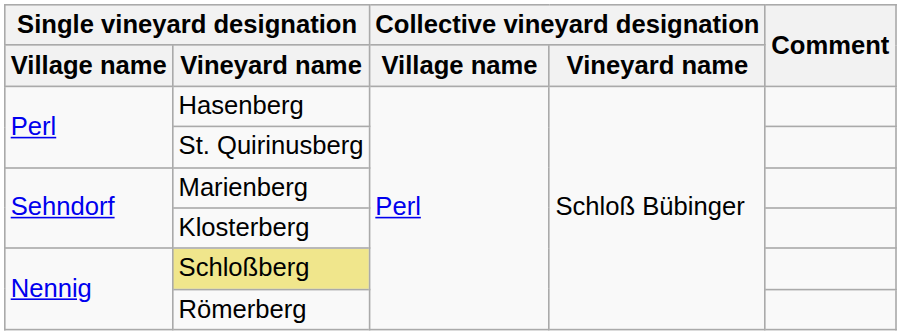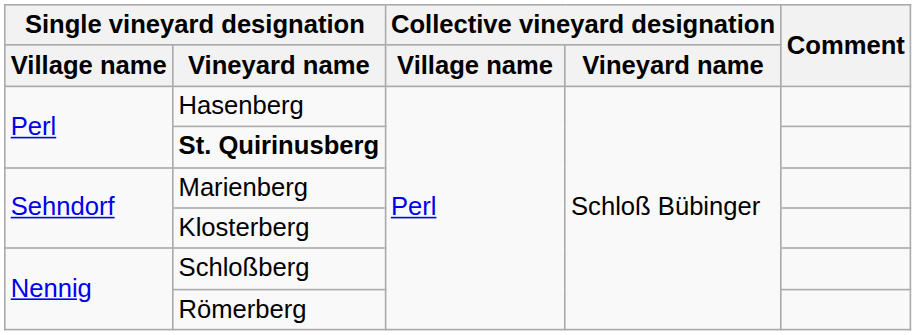(271, 146) normal -> (279, 146) bold
(244, 268) khaki background -> (244, 268) no background
